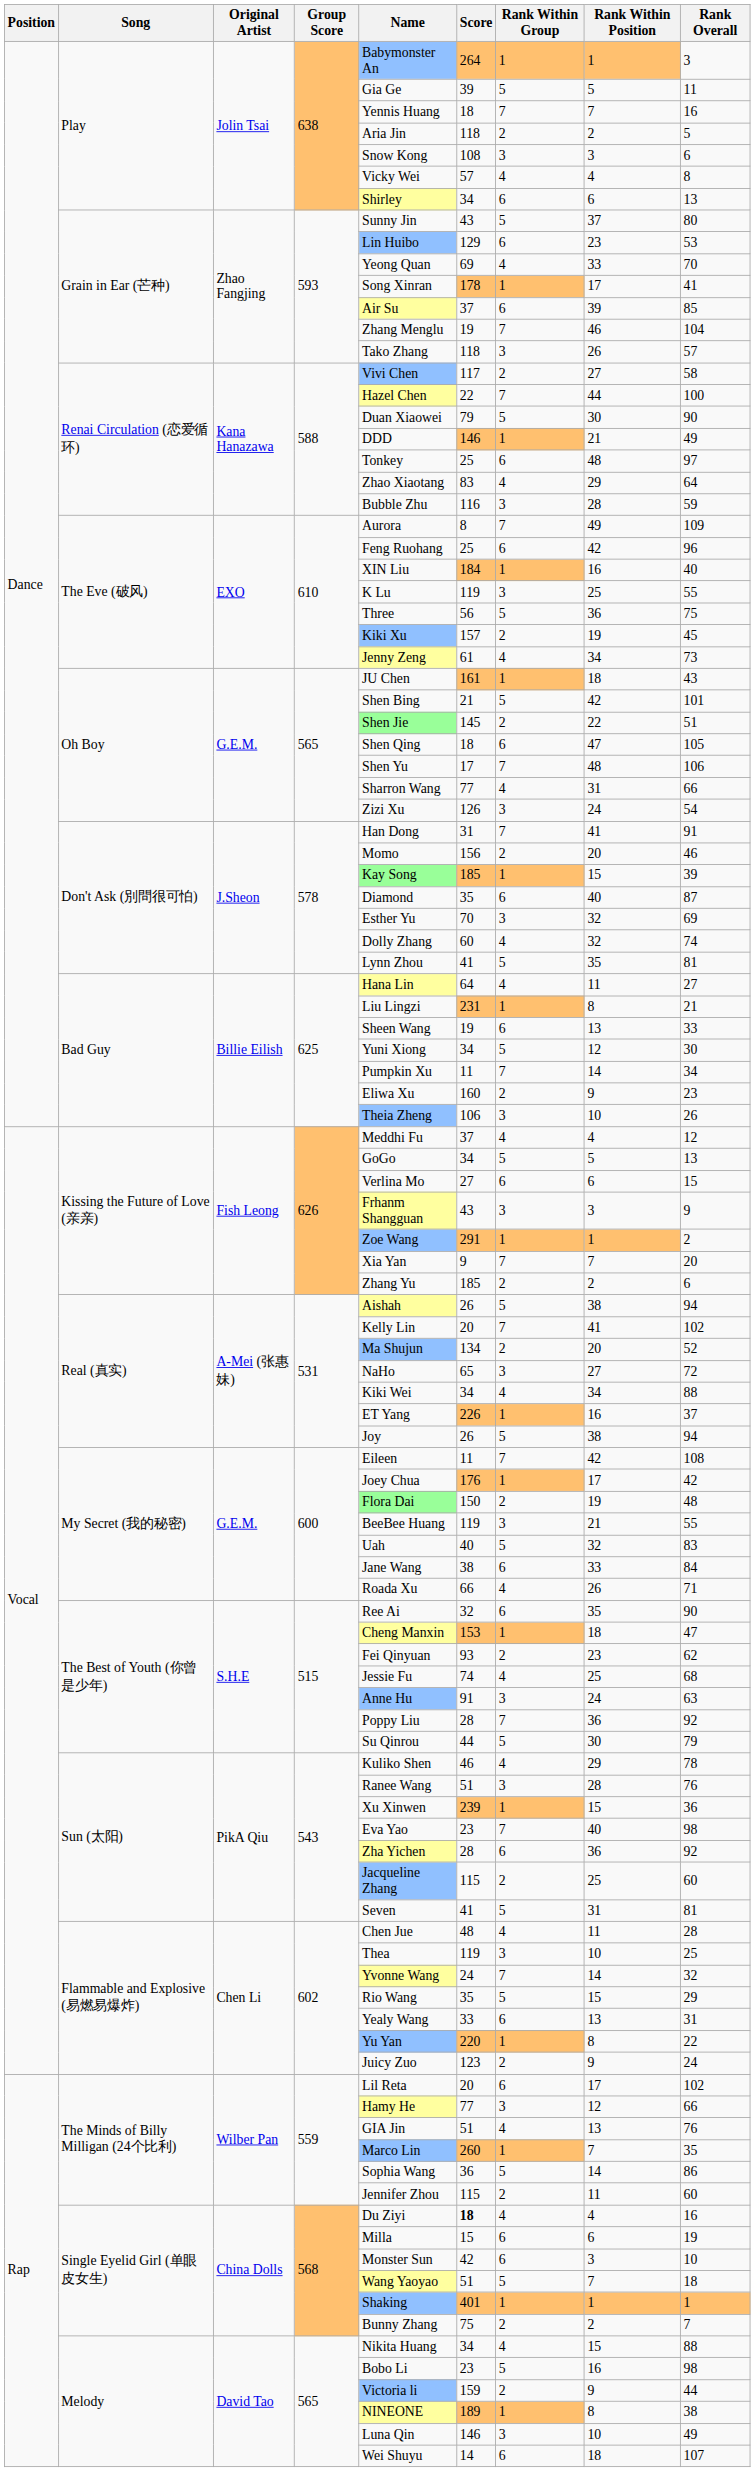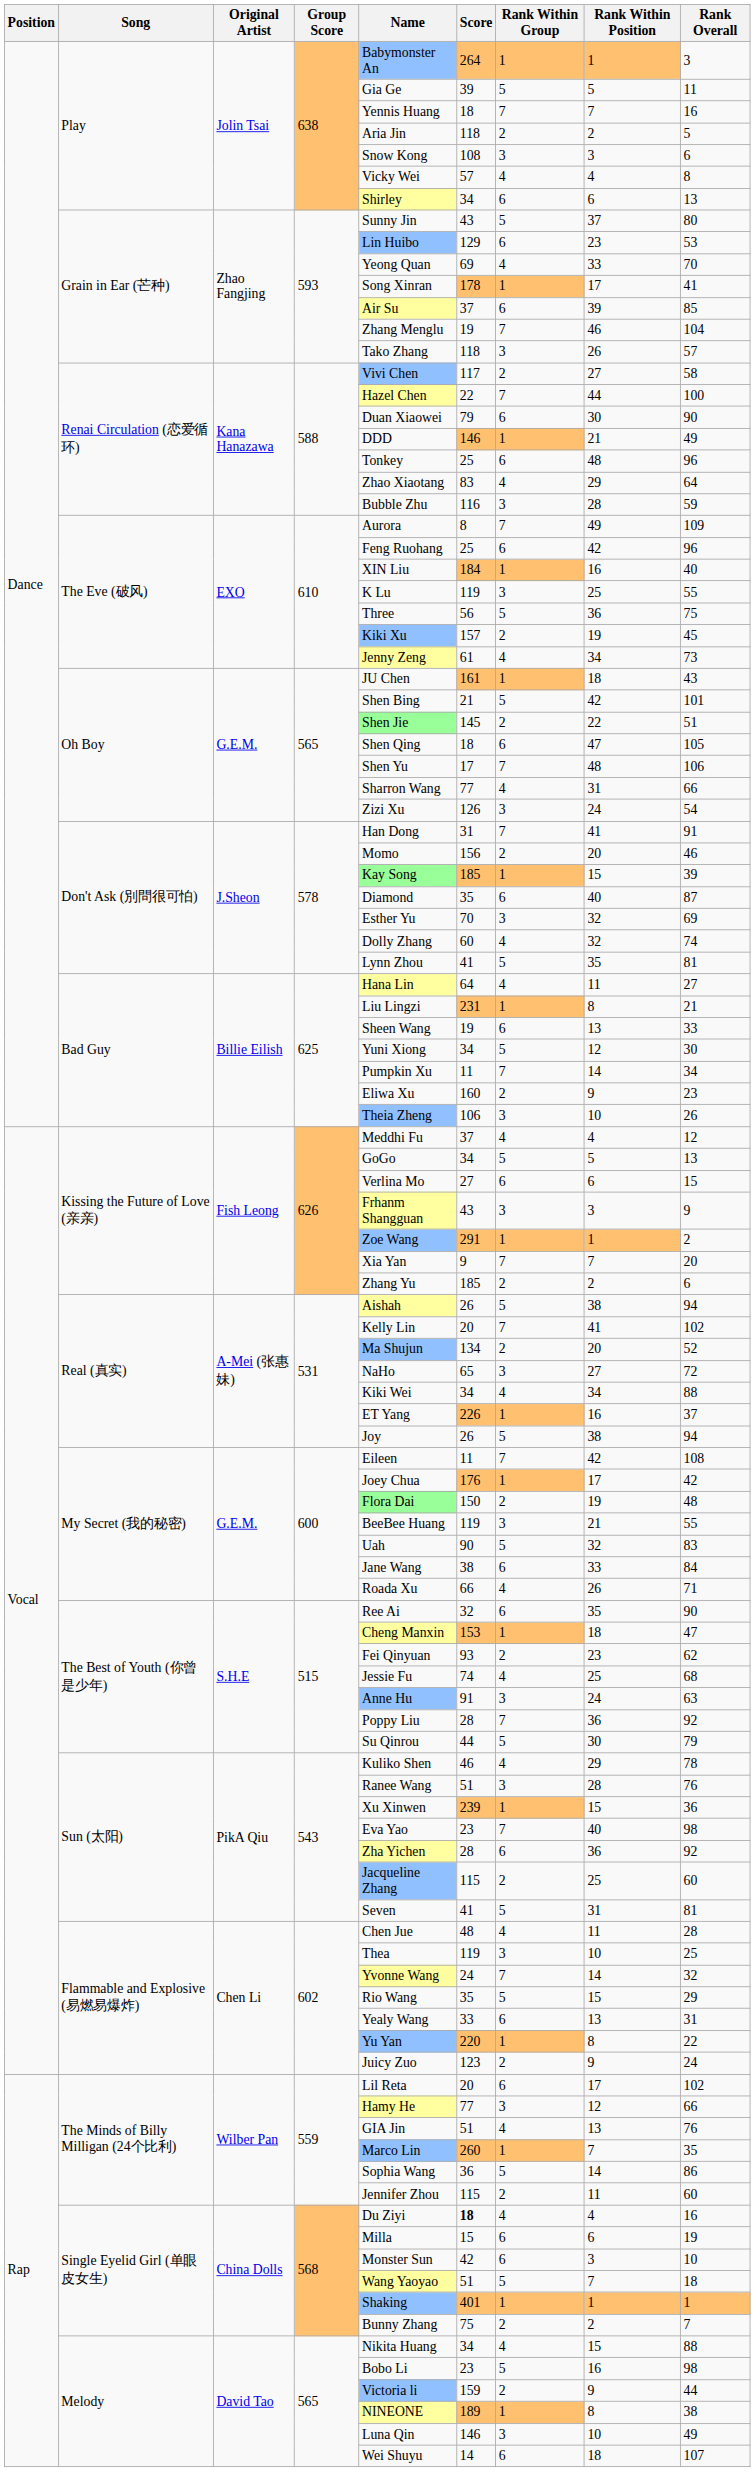(502, 417) 5 -> (502, 417) 6
(690, 460) 97 -> (690, 460) 96
(467, 1545) 40 -> (467, 1545) 90
